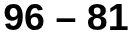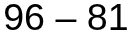(66, 17) bold -> (66, 17) normal
